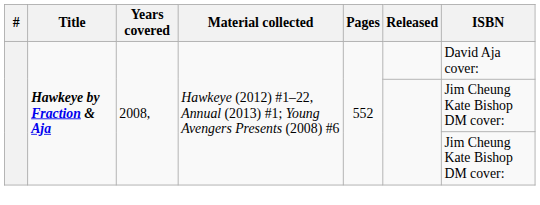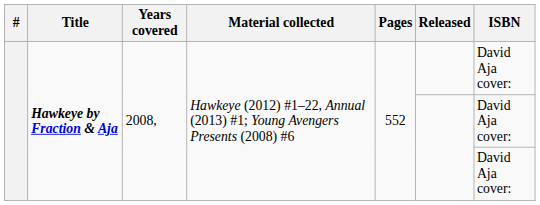(479, 105) Jim Cheung Kate Bishop DM cover: -> (494, 120) David Aja cover:
(479, 158) Jim Cheung Kate Bishop DM cover: -> (494, 173) David Aja cover:
